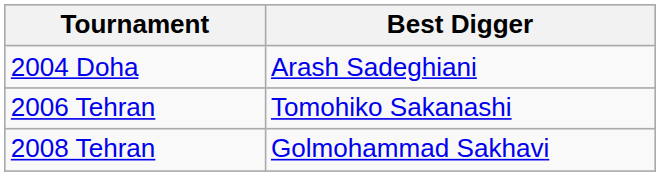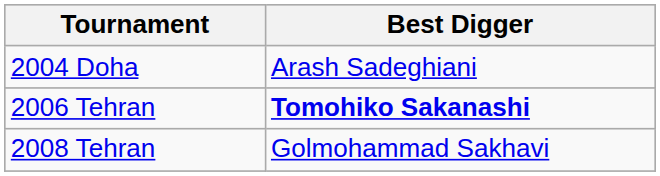(391, 107) normal -> (400, 107) bold
